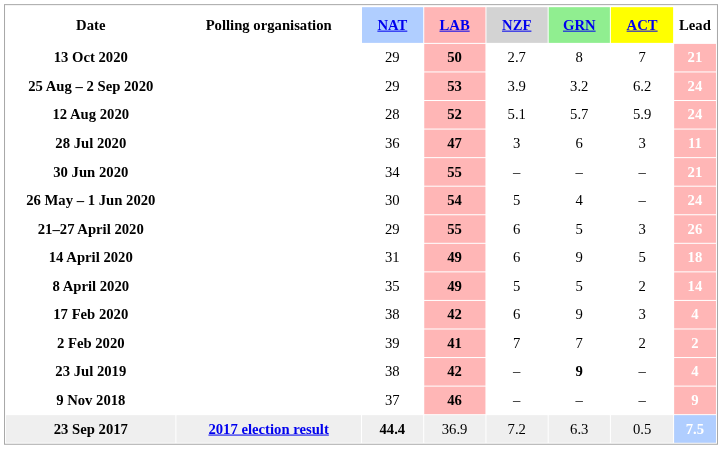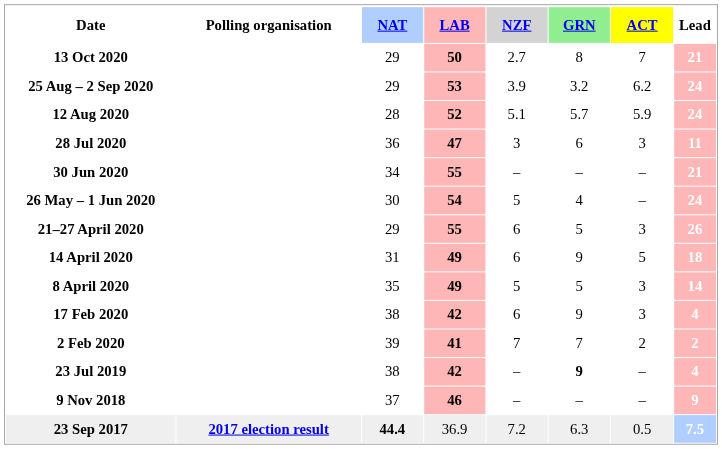(642, 285) 2 -> (642, 285) 3
